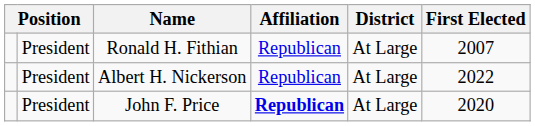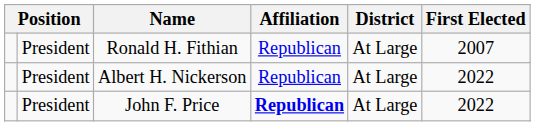(476, 105) 2020 -> (476, 105) 2022
